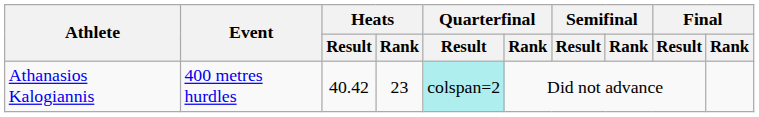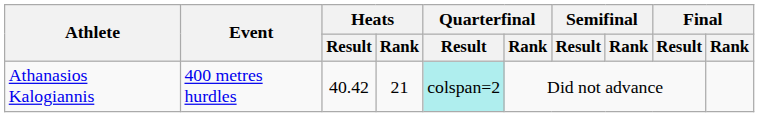(399, 86) 23 -> (399, 86) 21
